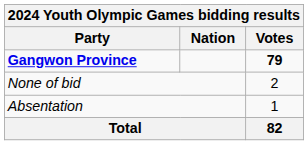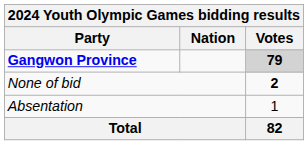(275, 60) no background -> (275, 60) lightgrey background
(275, 83) normal -> (275, 83) bold
